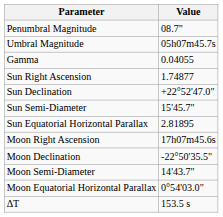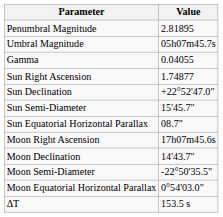(172, 28) 08.7" -> (177, 28) 2.81895
(177, 124) 2.81895 -> (172, 124) 08.7"
(187, 156) -22°50'35.5" -> (178, 156) 14'43.7"
(178, 172) 14'43.7" -> (187, 172) -22°50'35.5"
